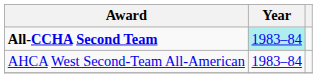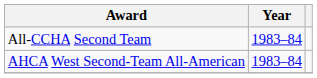(83, 38) bold -> (80, 38) normal
(277, 38) paleturquoise background -> (277, 38) no background
